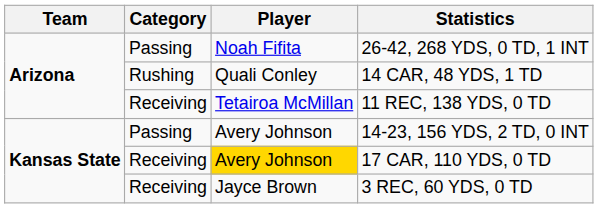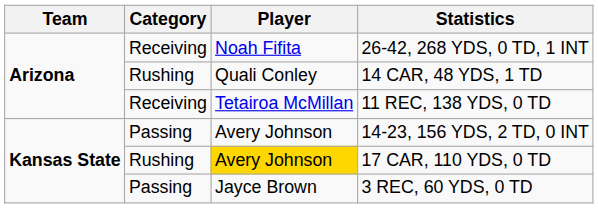(161, 47) Passing -> (168, 47) Receiving
(168, 160) Receiving -> (161, 160) Rushing
(168, 188) Receiving -> (161, 188) Passing
